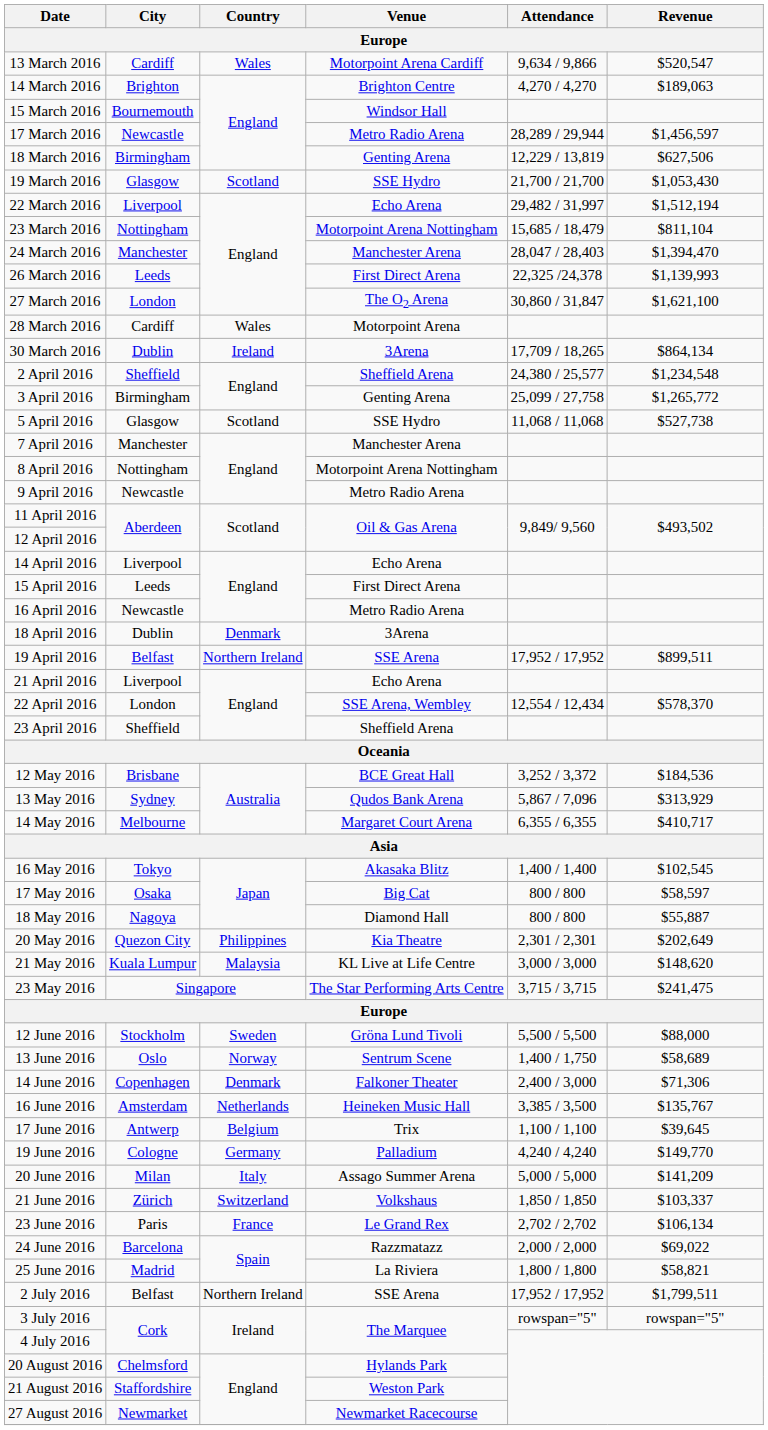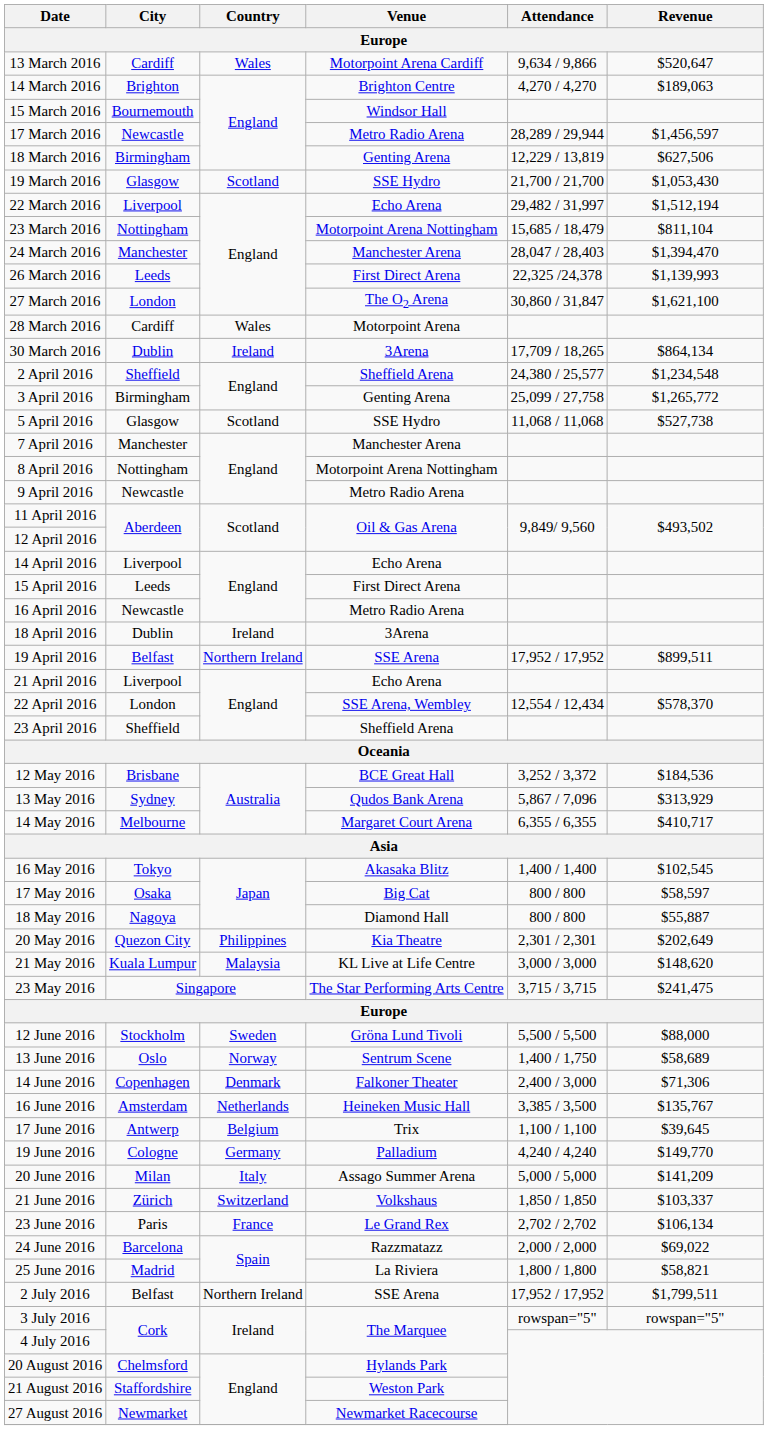(685, 63) $520,547 -> (685, 63) $520,647
(253, 633) Denmark -> (253, 633) Ireland
